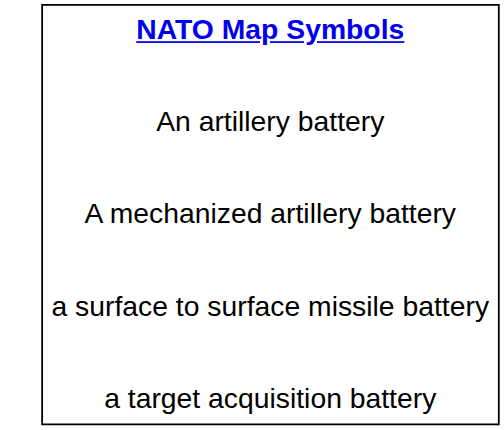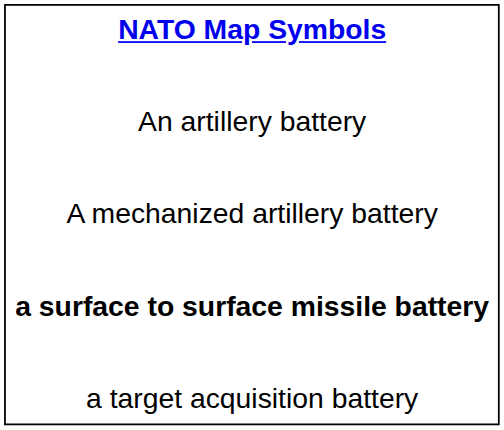(270, 306) normal -> (252, 306) bold
